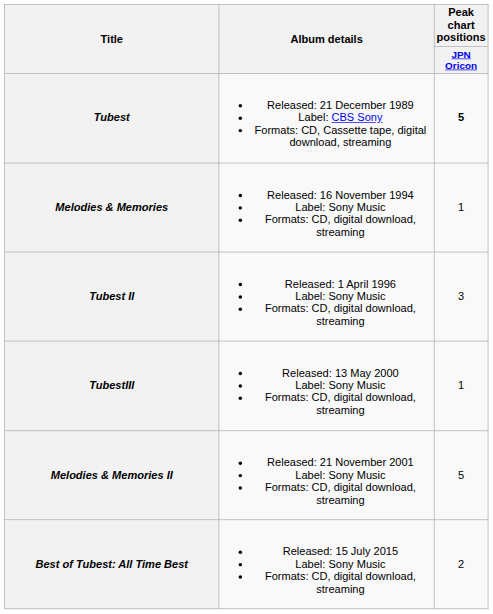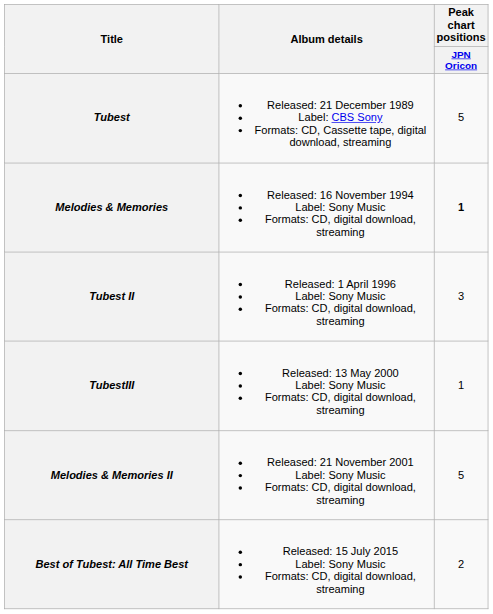(461, 118) bold -> (461, 118) normal
(461, 207) normal -> (461, 207) bold
